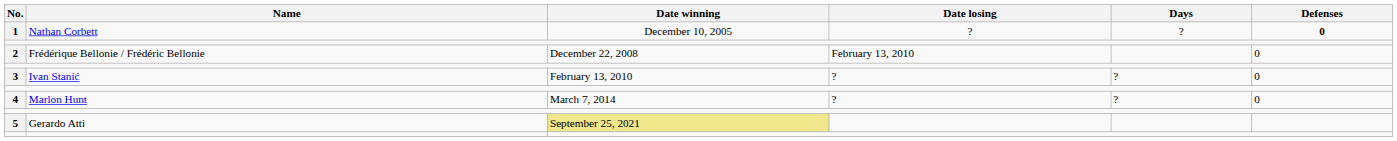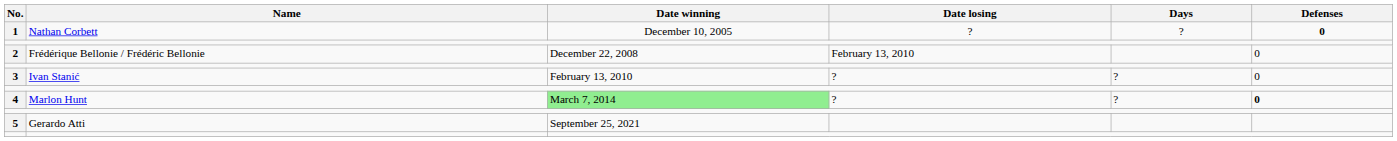(583, 99) no background -> (583, 99) lightgreen background
(1257, 99) normal -> (1257, 99) bold
(595, 122) khaki background -> (595, 122) no background
